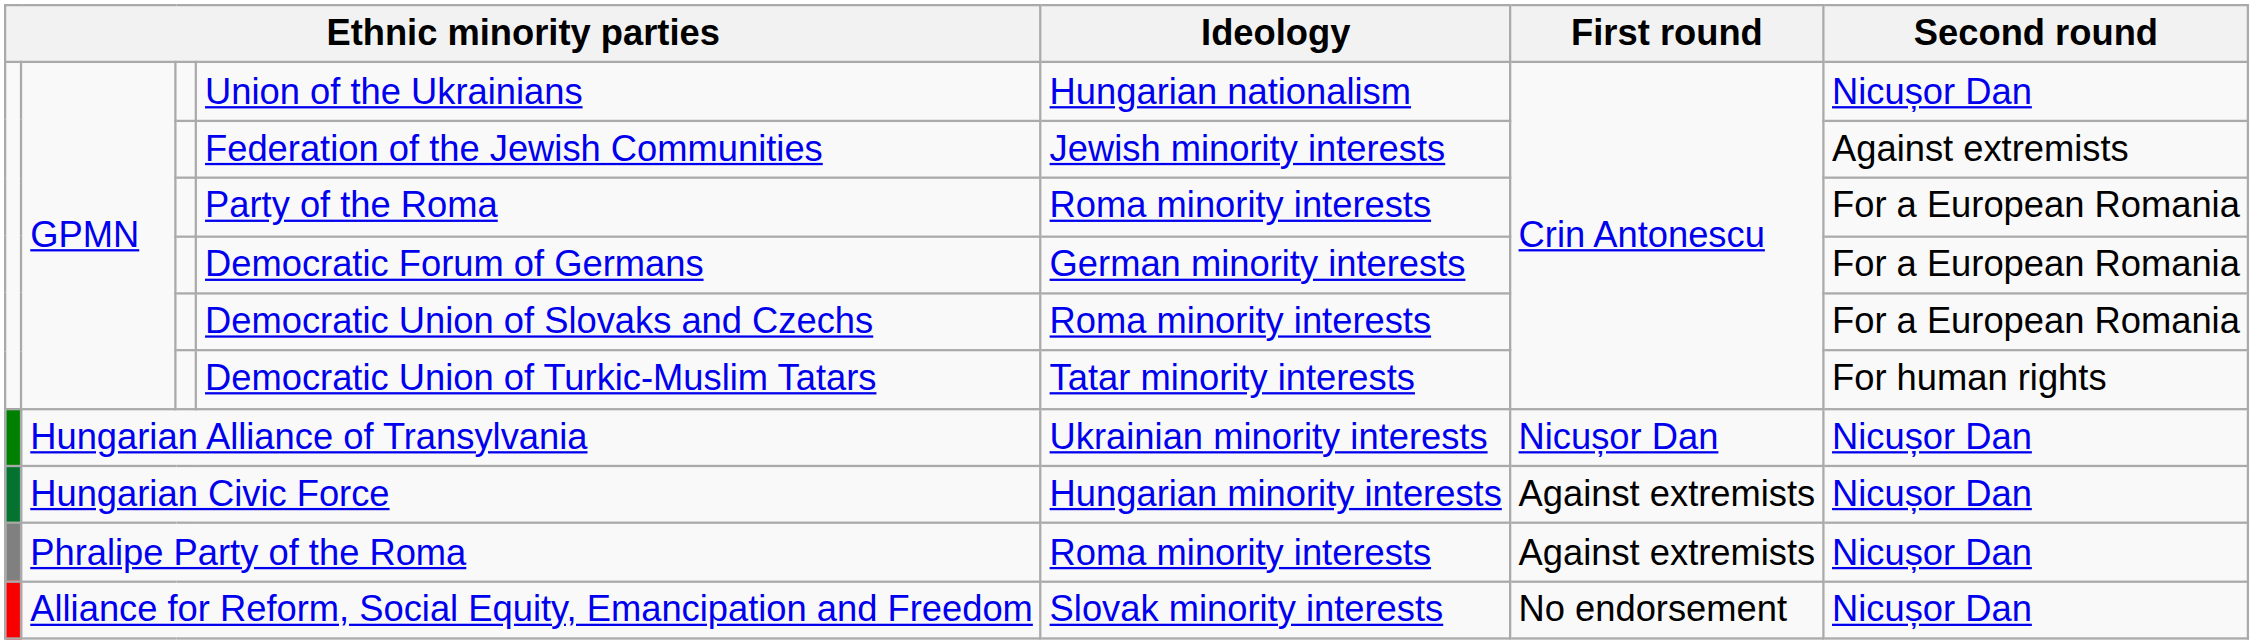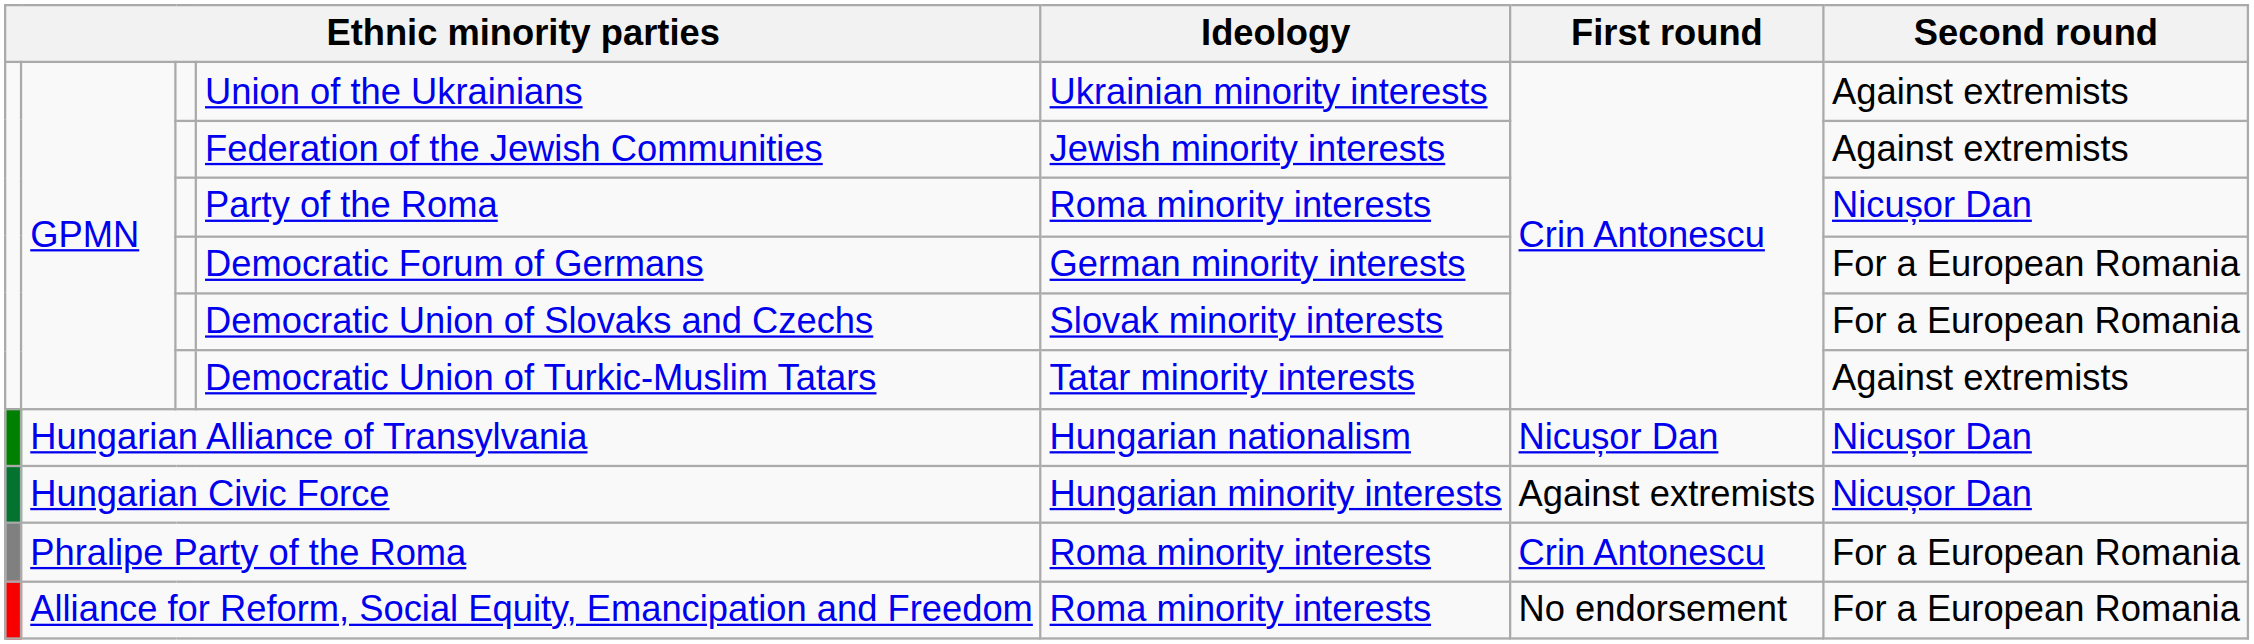(1230, 90) Hungarian nationalism -> (1269, 90) Ukrainian minority interests
(1932, 90) Nicușor Dan -> (1980, 90) Against extremists
(2036, 206) For a European Romania -> (1932, 206) Nicușor Dan
(1240, 321) Roma minority interests -> (1246, 321) Slovak minority interests
(1969, 378) For human rights -> (1980, 378) Against extremists
(1269, 436) Ukrainian minority interests -> (1230, 436) Hungarian nationalism
(1667, 551) Against extremists -> (1642, 551) Crin Antonescu
(1932, 551) Nicușor Dan -> (2036, 551) For a European Romania
(1246, 609) Slovak minority interests -> (1240, 609) Roma minority interests
(1932, 609) Nicușor Dan -> (2036, 609) For a European Romania
